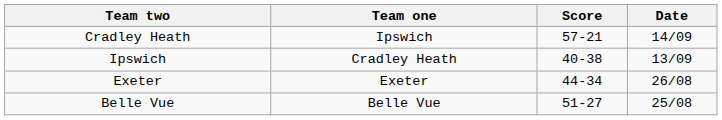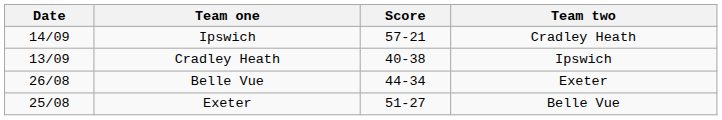columns swapped: (672, 16) <-> (138, 16)
(404, 82) Exeter -> (227, 82) Belle Vue
(404, 104) Belle Vue -> (227, 104) Exeter
